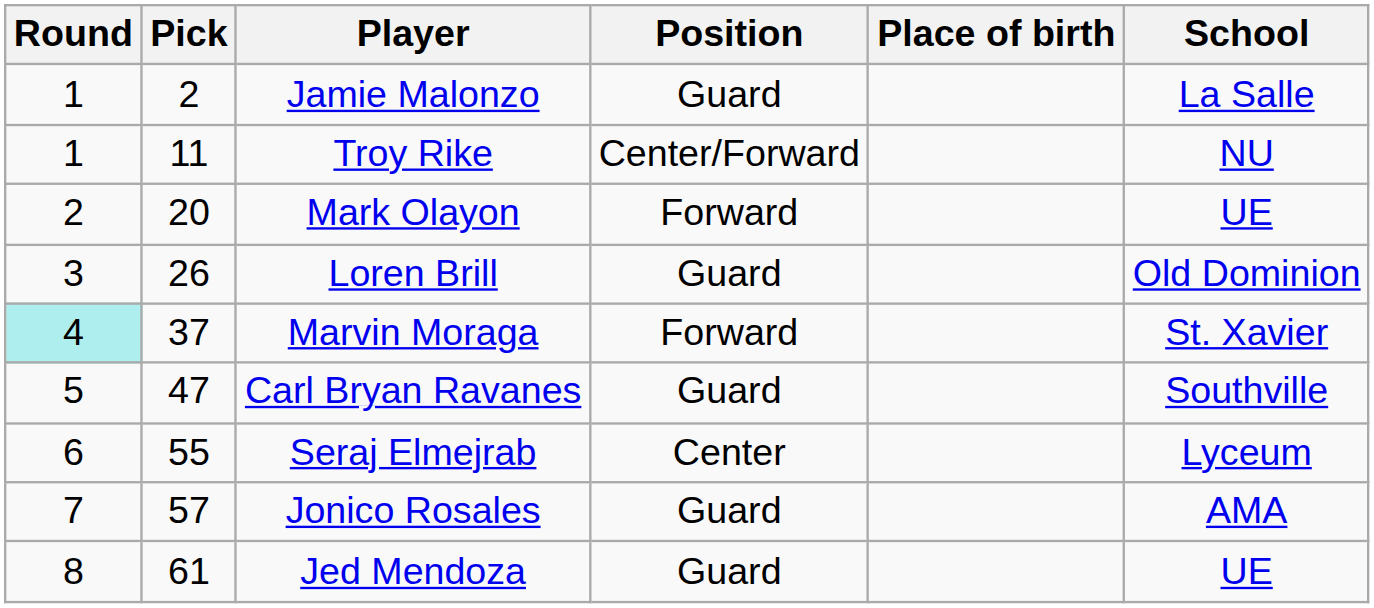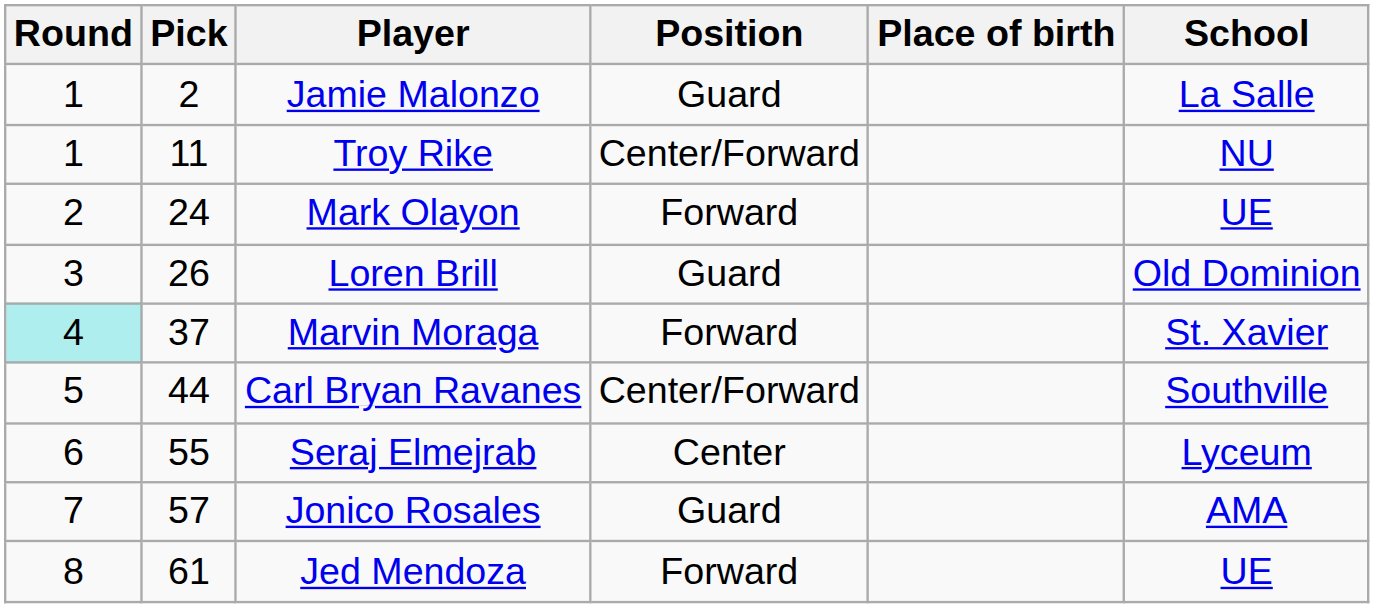(189, 213) 20 -> (189, 213) 24
(189, 392) 47 -> (189, 392) 44
(729, 392) Guard -> (729, 392) Center/Forward
(729, 570) Guard -> (729, 570) Forward
